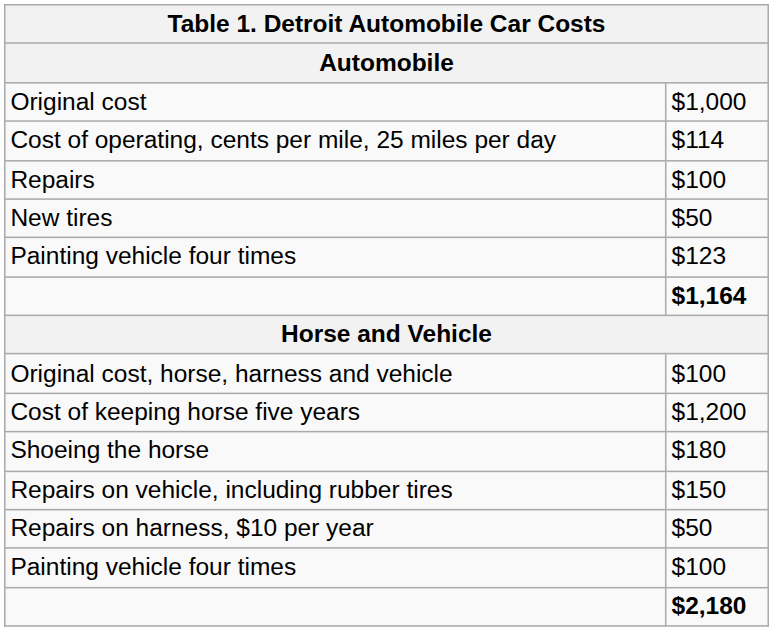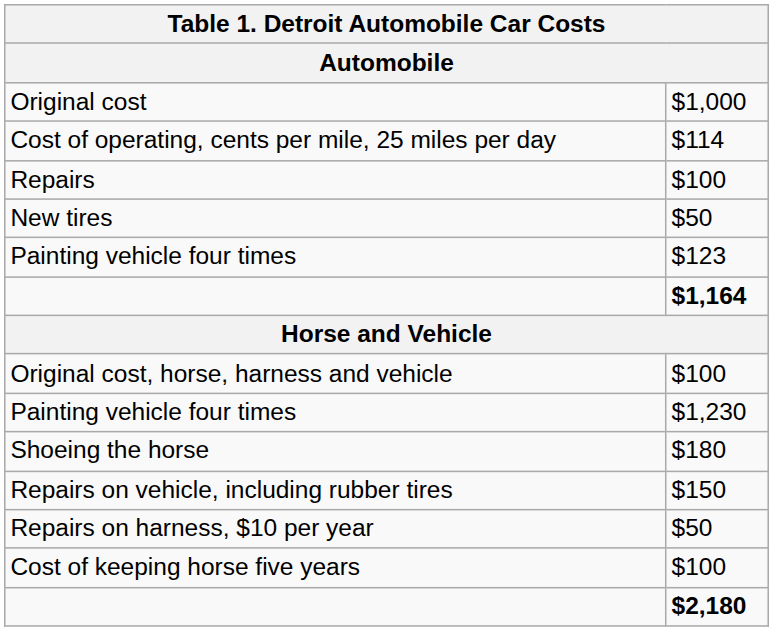(185, 412) Cost of keeping horse five years -> (153, 412) Painting vehicle four times
(709, 412) $1,200 -> (709, 412) $1,230
(153, 567) Painting vehicle four times -> (185, 567) Cost of keeping horse five years
